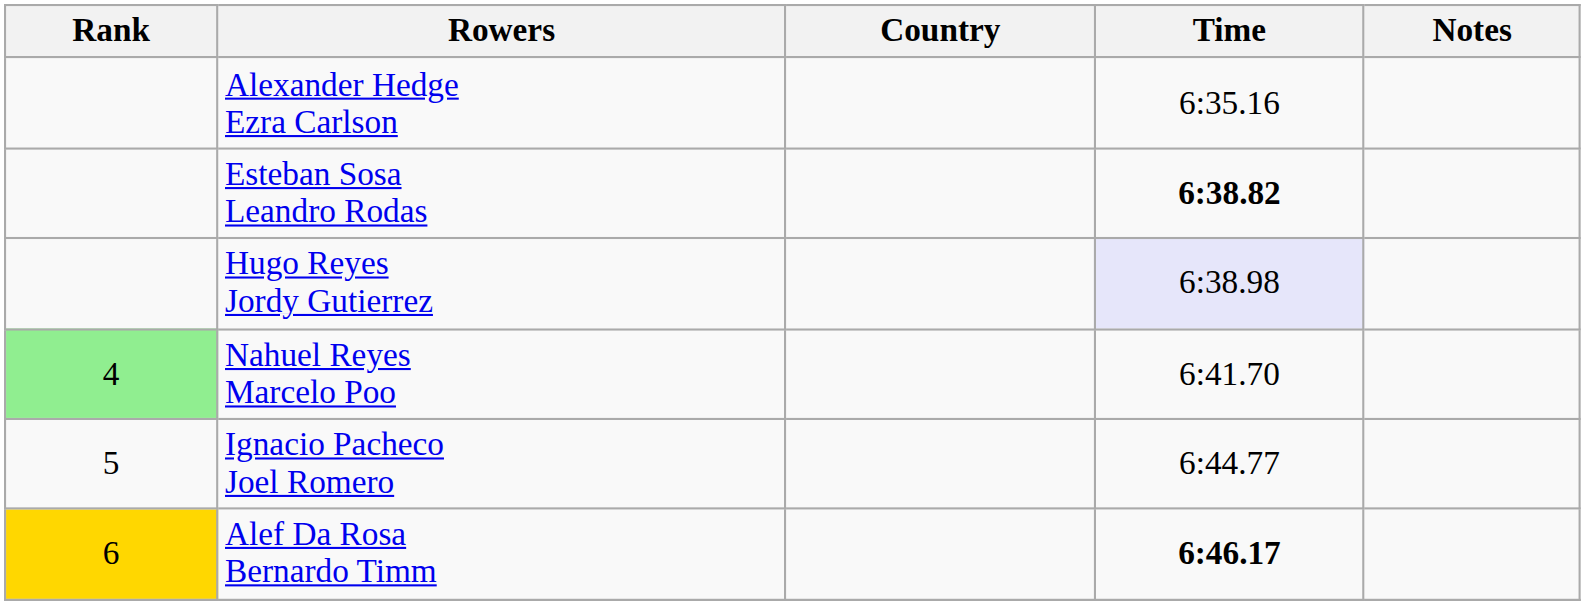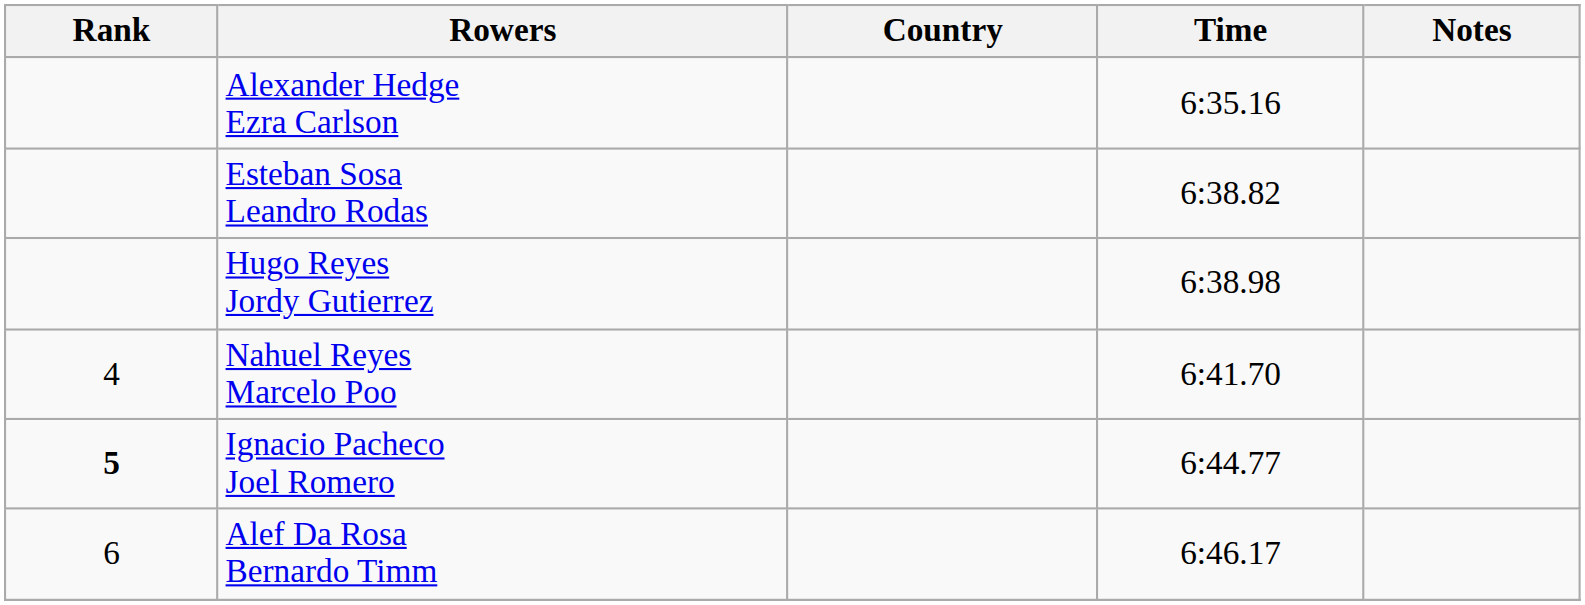(1229, 192) bold -> (1231, 192) normal
(1229, 282) lavender background -> (1231, 282) no background
(111, 373) lightgreen background -> (111, 373) no background
(111, 463) normal -> (111, 463) bold
(111, 553) gold background -> (111, 553) no background
(1229, 553) bold -> (1231, 553) normal
